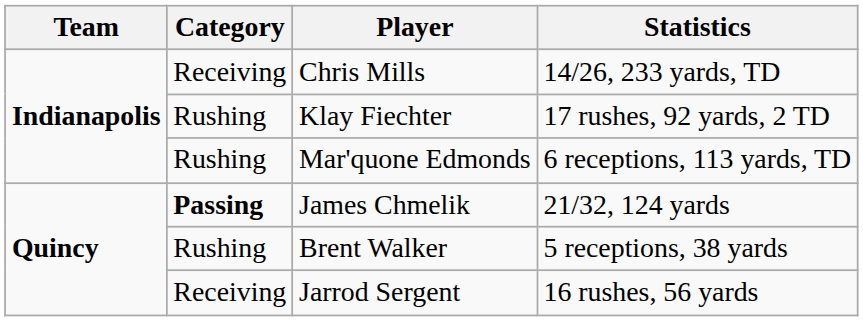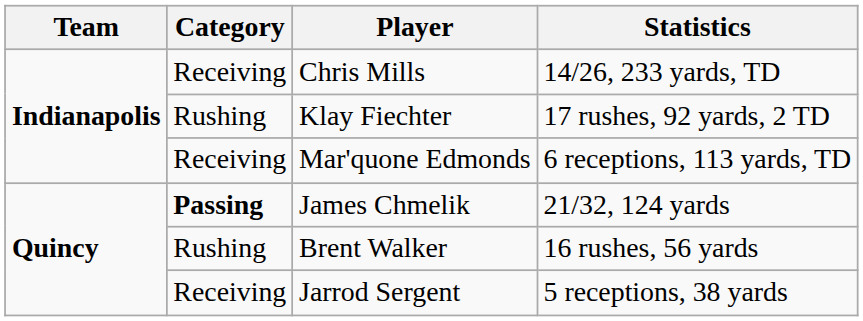(220, 159) Rushing -> (230, 159) Receiving
(666, 248) 5 receptions, 38 yards -> (651, 248) 16 rushes, 56 yards
(651, 292) 16 rushes, 56 yards -> (666, 292) 5 receptions, 38 yards
